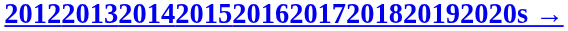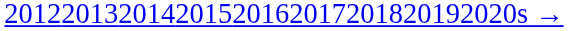(284, 14) bold -> (284, 14) normal
